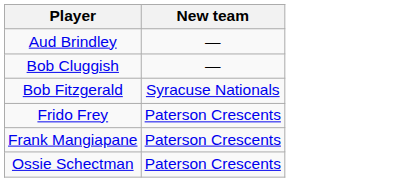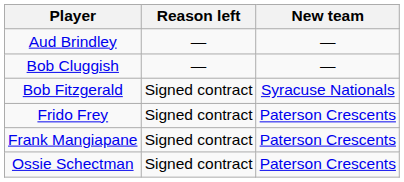+ column: (199, 16)
